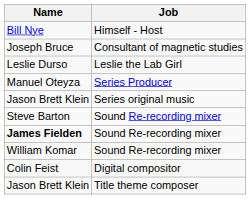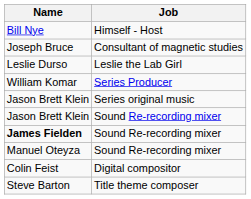(43, 82) Manuel Oteyza -> (42, 82) William Komar
(38, 116) Steve Barton -> (48, 116) Jason Brett Klein
(42, 151) William Komar -> (43, 151) Manuel Oteyza
(48, 185) Jason Brett Klein -> (38, 185) Steve Barton
